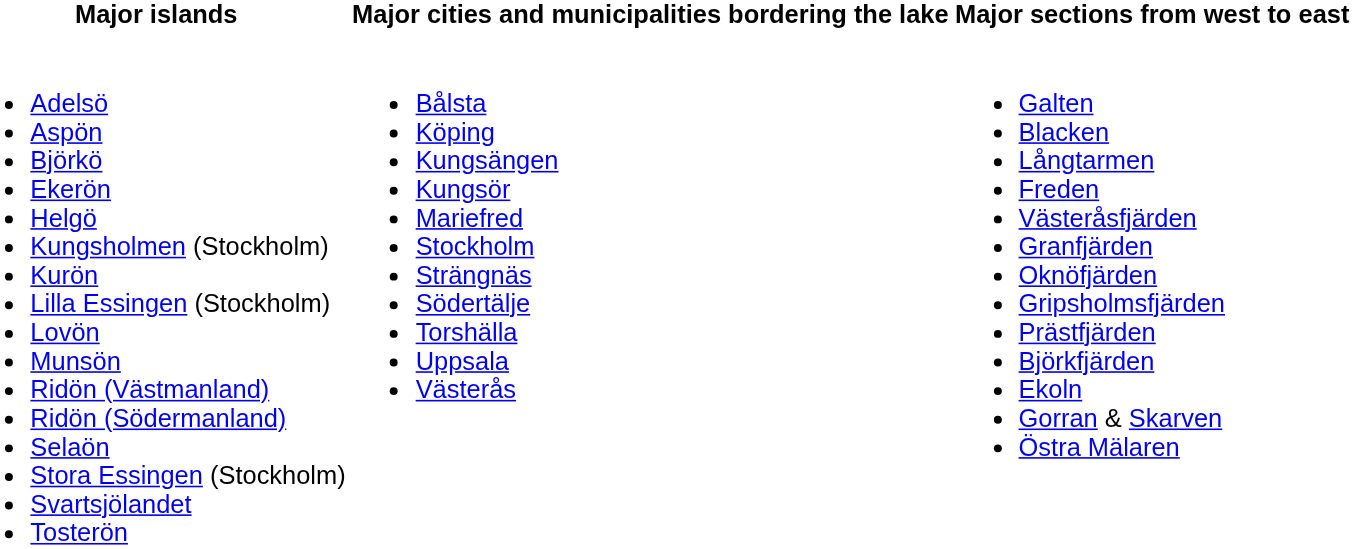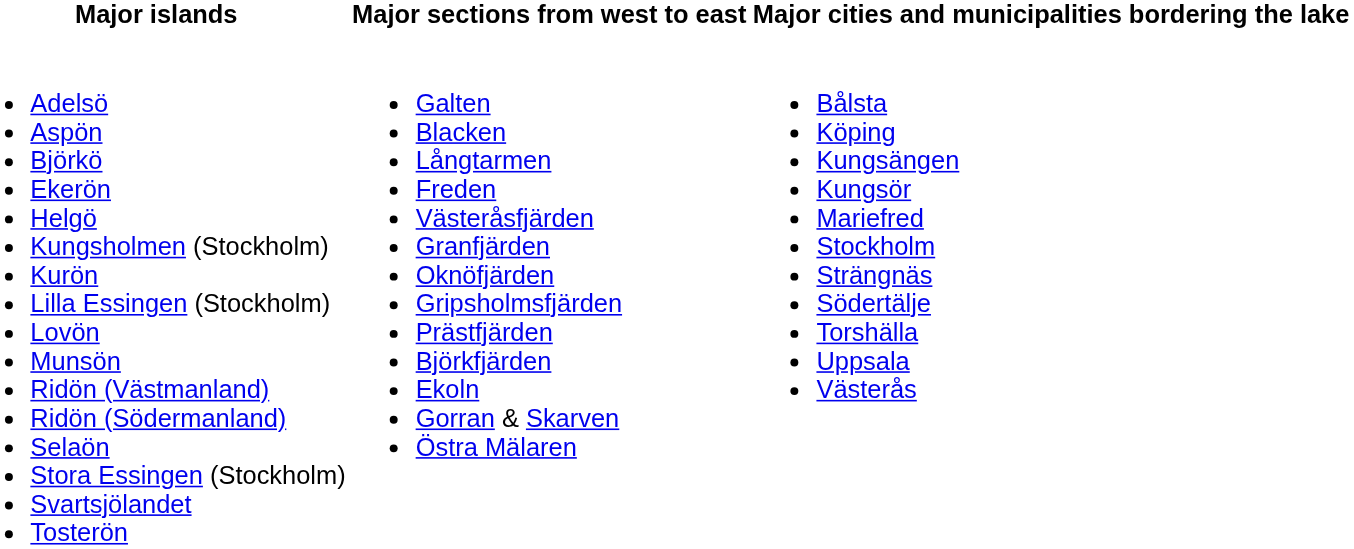columns swapped: (1152, 14) <-> (650, 14)
